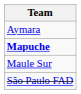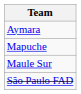(28, 47) bold -> (27, 47) normal
